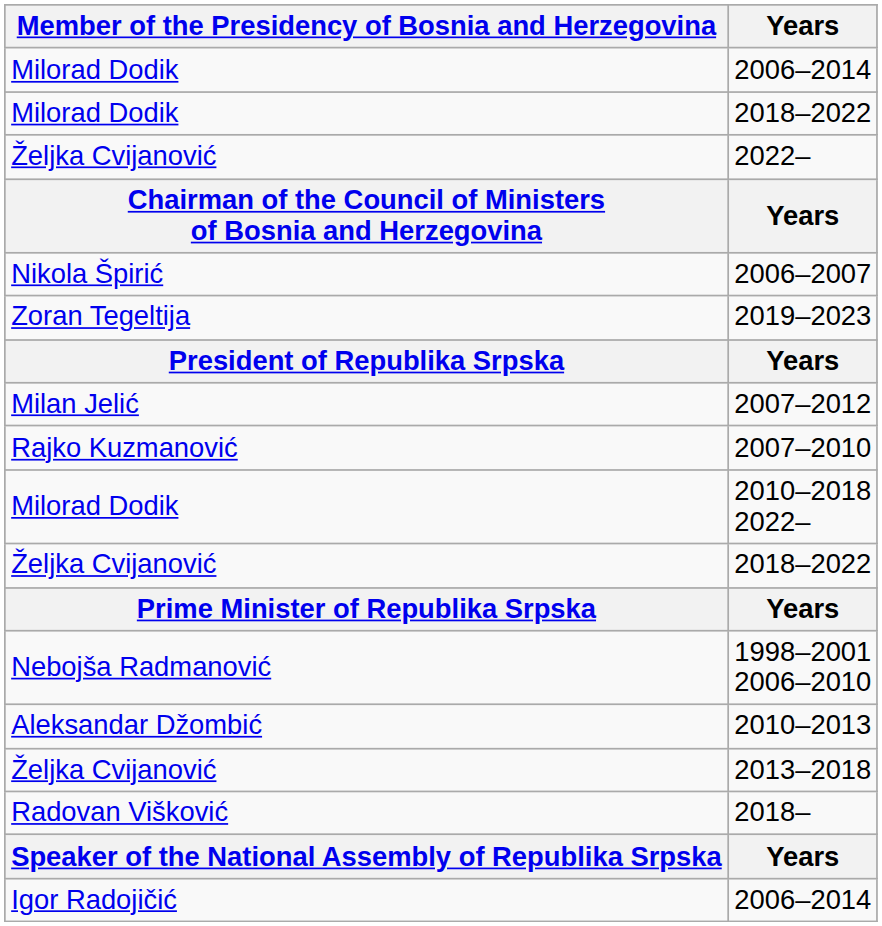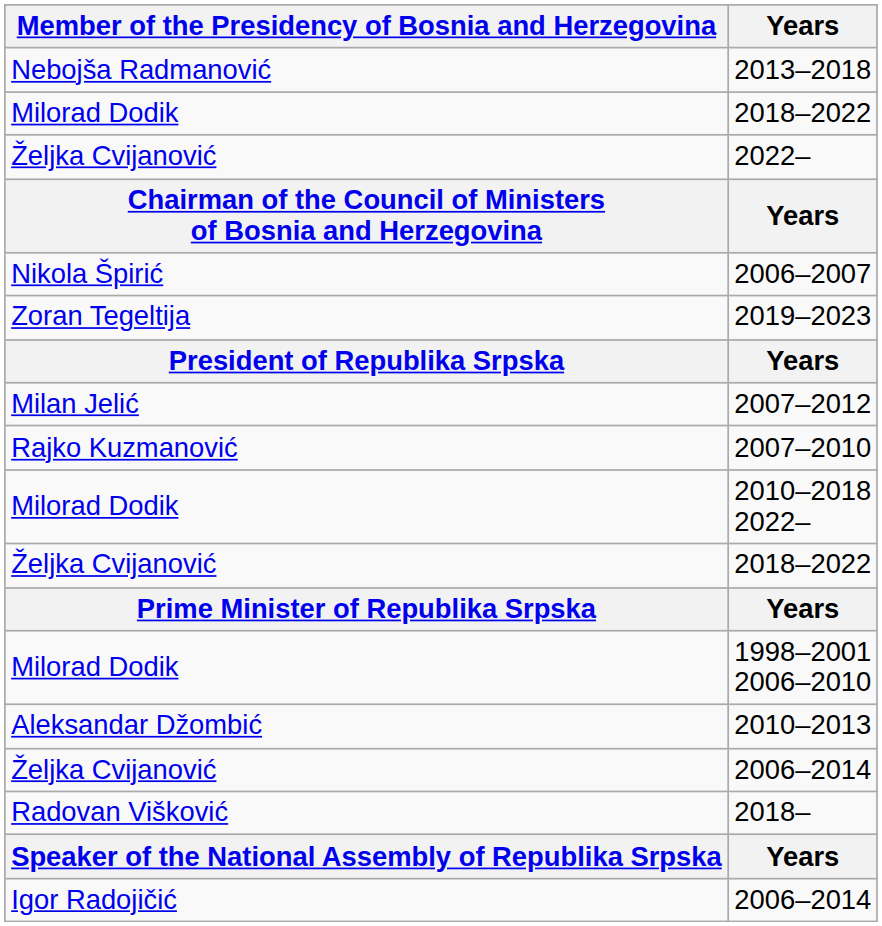(95, 69) Milorad Dodik -> (141, 69) Nebojša Radmanović
(803, 69) 2006–2014 -> (803, 69) 2013–2018
(141, 667) Nebojša Radmanović -> (95, 667) Milorad Dodik
(803, 769) 2013–2018 -> (803, 769) 2006–2014
